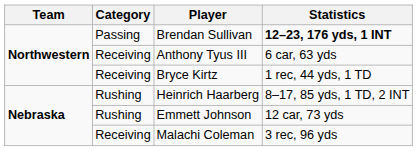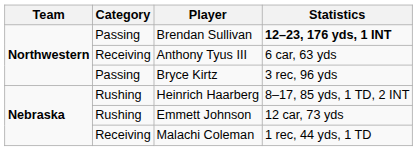(123, 75) Receiving -> (118, 75) Passing
(318, 75) 1 rec, 44 yds, 1 TD -> (301, 75) 3 rec, 96 yds
(301, 135) 3 rec, 96 yds -> (318, 135) 1 rec, 44 yds, 1 TD
